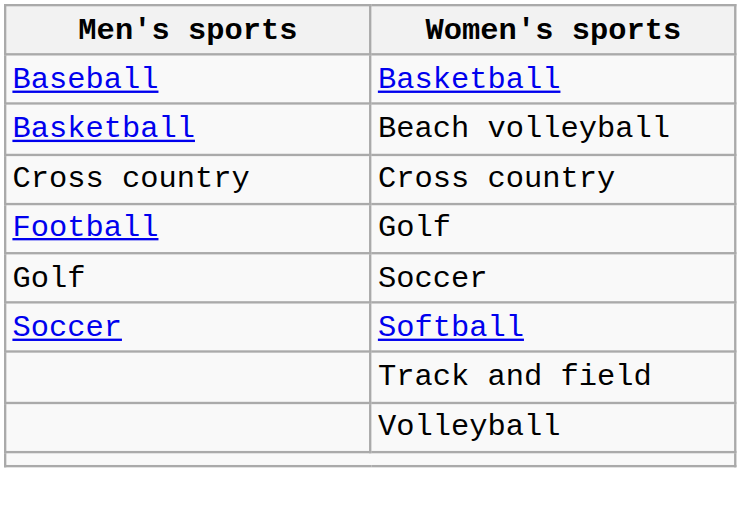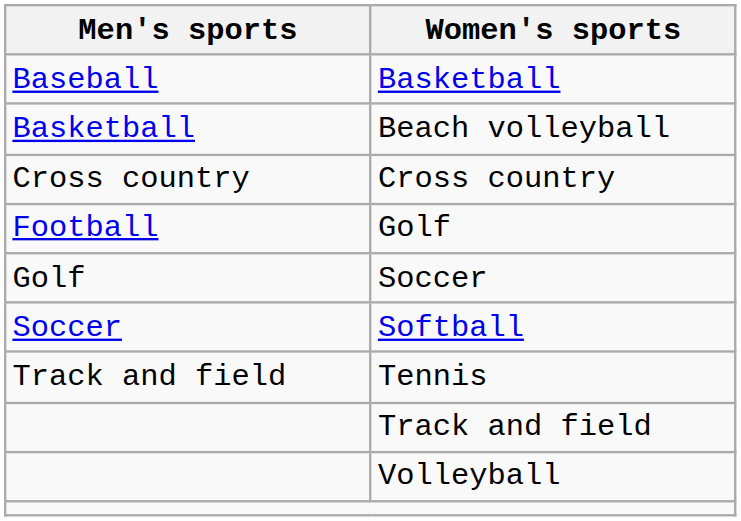+ row: (433, 377)
